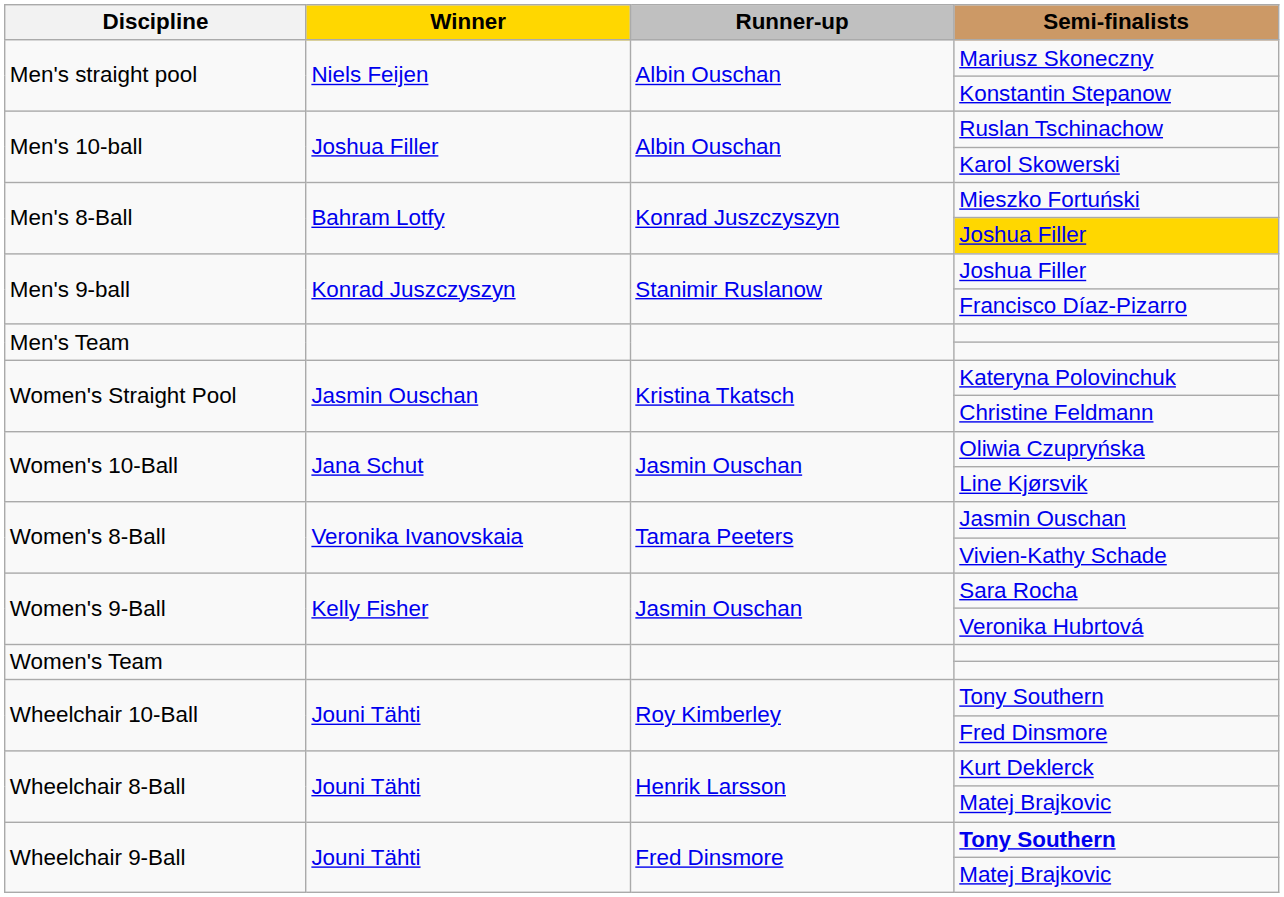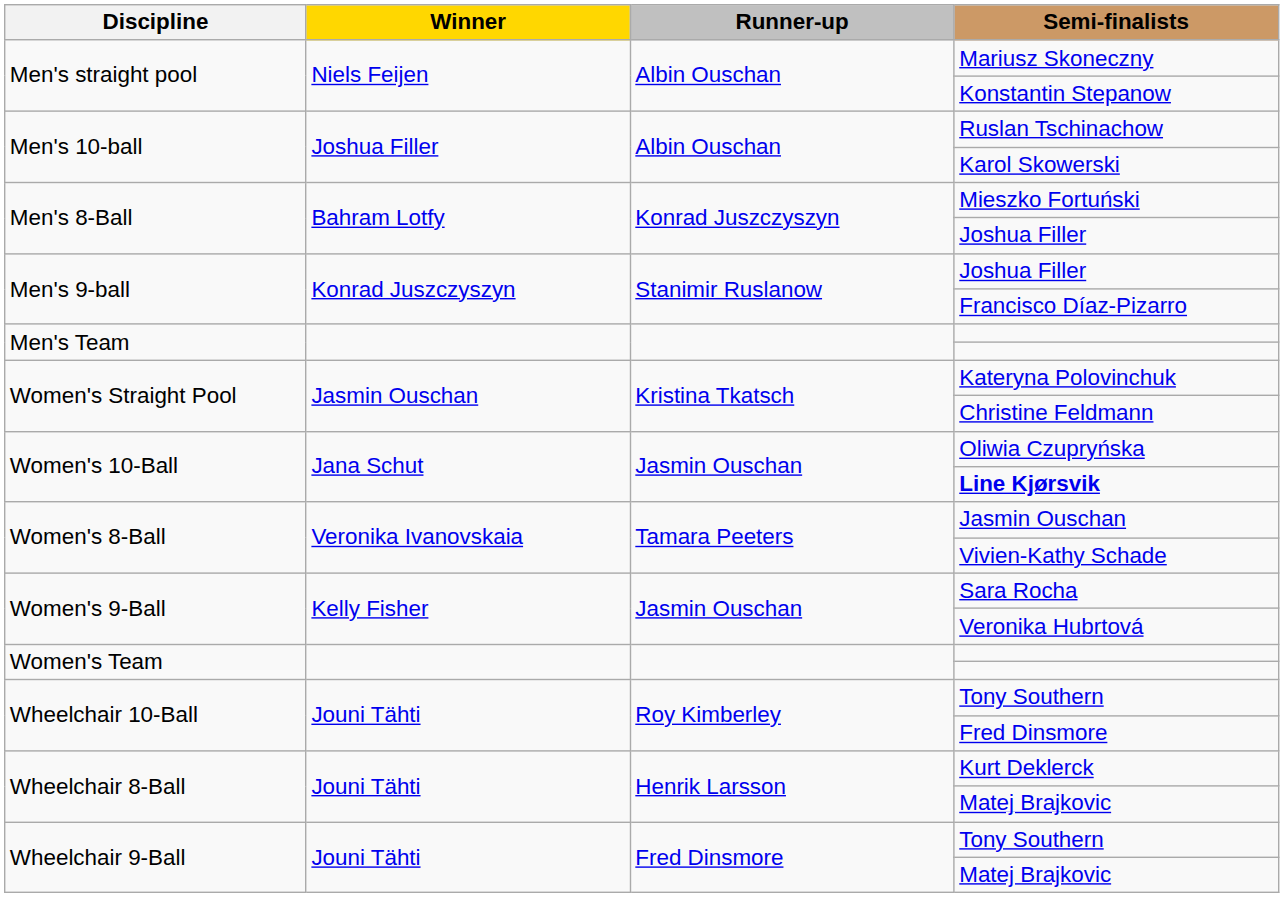(1023, 235) gold background -> (1023, 235) no background
(1023, 484) normal -> (1030, 484) bold
(1037, 839) bold -> (1031, 839) normal
